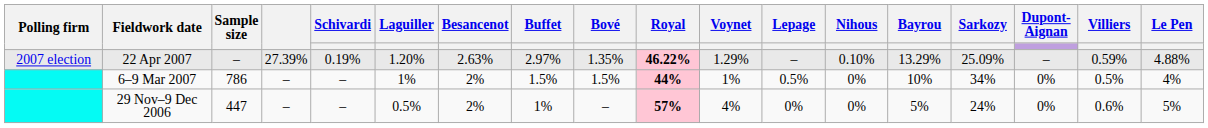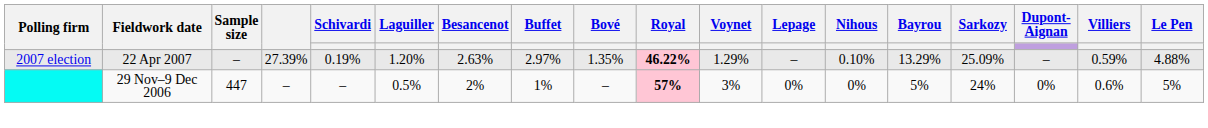- row: (157, 80)
(731, 106) 4% -> (731, 86) 3%
